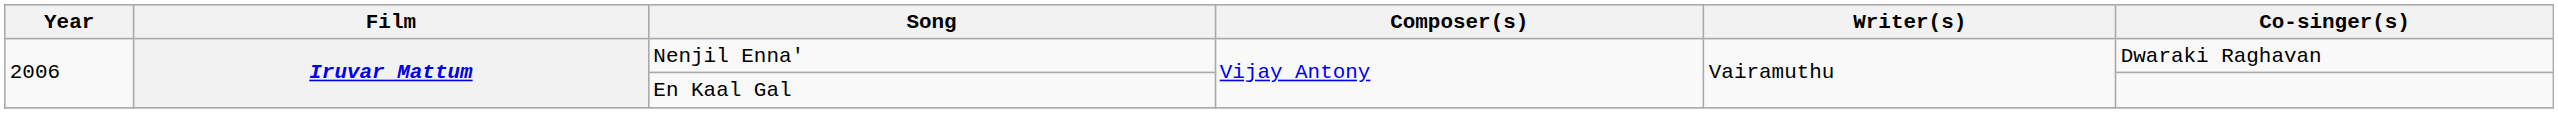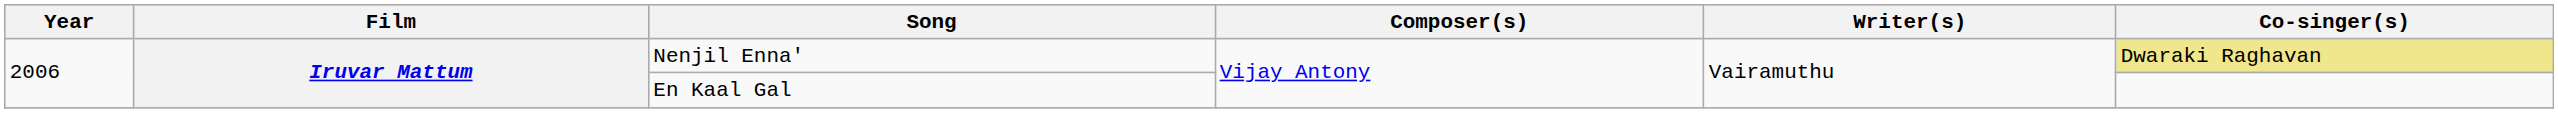(2221, 56) no background -> (2221, 56) khaki background
